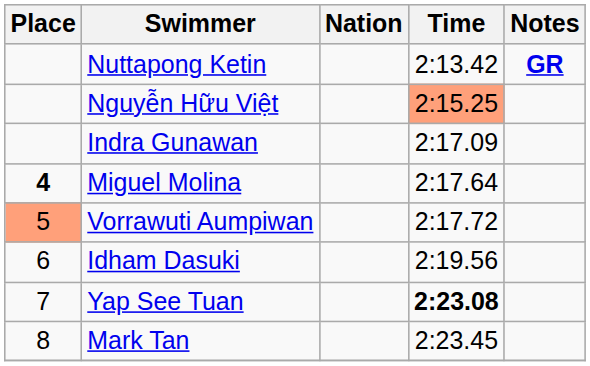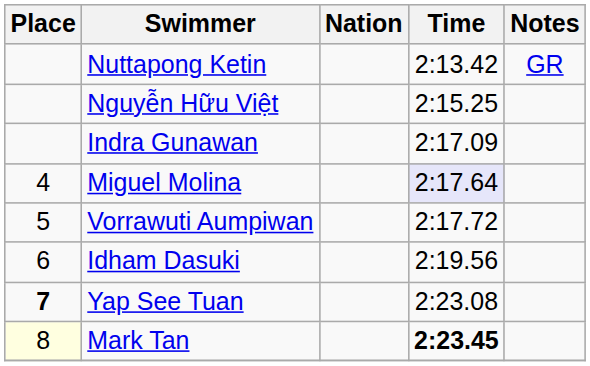(545, 63) bold -> (545, 63) normal
(456, 103) lightsalmon background -> (456, 103) no background
(43, 182) bold -> (43, 182) normal
(456, 182) no background -> (456, 182) lavender background
(43, 222) lightsalmon background -> (43, 222) no background
(43, 301) normal -> (43, 301) bold
(456, 301) bold -> (456, 301) normal
(43, 340) no background -> (43, 340) lightyellow background
(456, 340) normal -> (456, 340) bold
